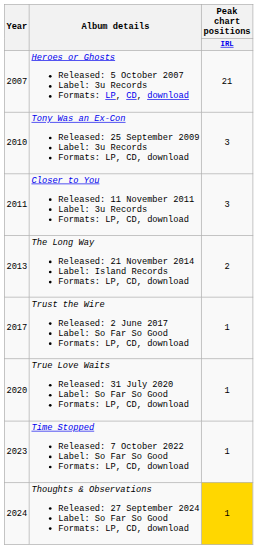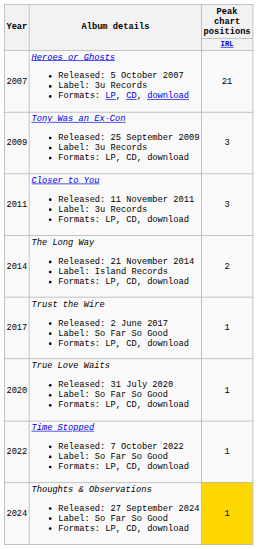(17, 143) 2010 -> (17, 143) 2009
(17, 266) 2013 -> (17, 266) 2014
(17, 452) 2023 -> (17, 452) 2022
